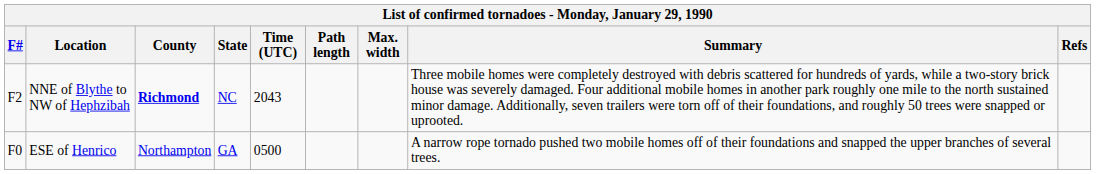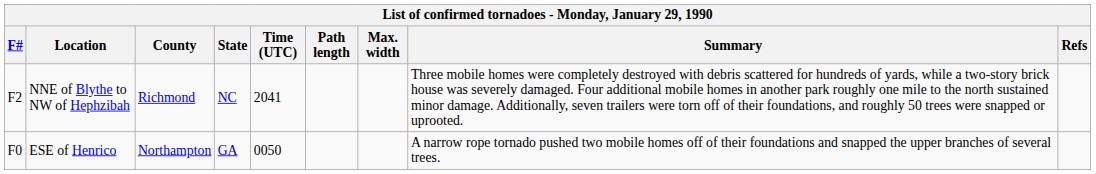(168, 97) bold -> (167, 97) normal
(268, 97) 2043 -> (268, 97) 2041
(268, 150) 0500 -> (268, 150) 0050
